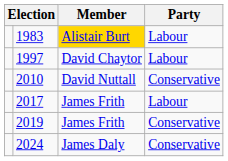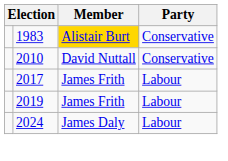(168, 36) Labour -> (178, 36) Conservative
- row: (30, 58)
(184, 123) Conservative -> (162, 101) Labour
(184, 144) Conservative -> (162, 123) Labour
